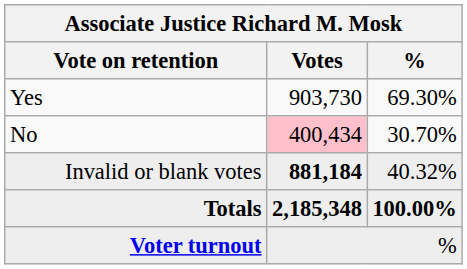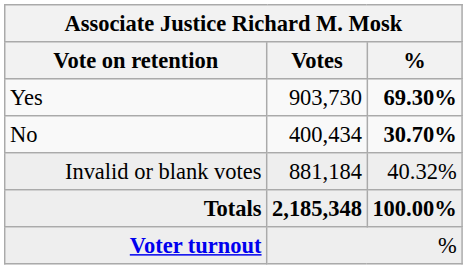(422, 97) normal -> (420, 97) bold
(325, 134) pink background -> (325, 134) no background
(422, 134) normal -> (420, 134) bold
(325, 171) bold -> (325, 171) normal
